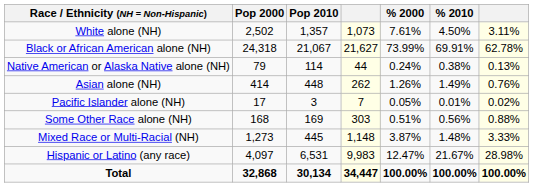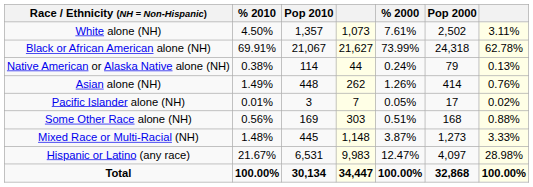columns swapped: (260, 13) <-> (455, 13)
